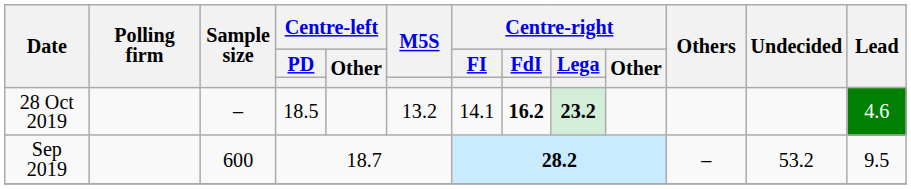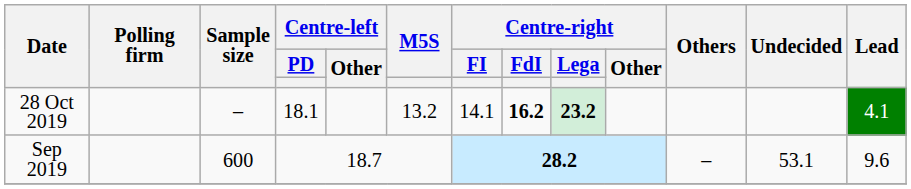(301, 111) 18.5 -> (301, 111) 18.1
(877, 111) 4.6 -> (877, 111) 4.1
(796, 159) 53.2 -> (796, 159) 53.1
(877, 159) 9.5 -> (877, 159) 9.6
